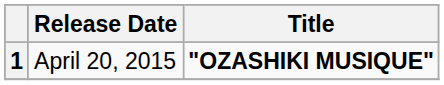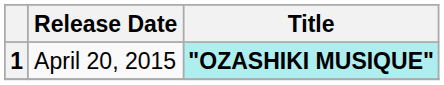(311, 61) no background -> (311, 61) paleturquoise background
